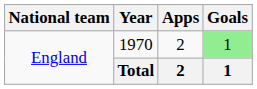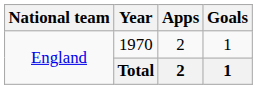(228, 44) lightgreen background -> (228, 44) no background
